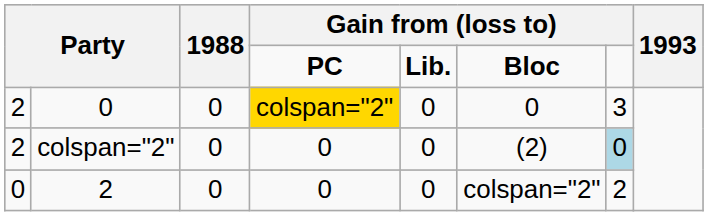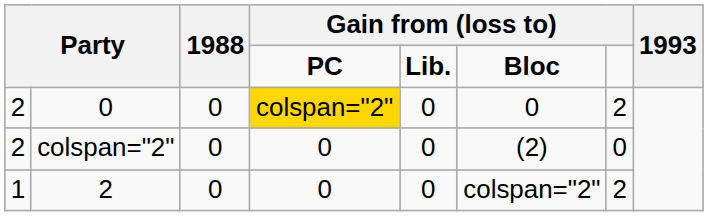(620, 107) 3 -> (620, 107) 2
(620, 148) lightblue background -> (620, 148) no background
(18, 189) 0 -> (18, 189) 1
